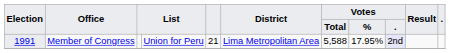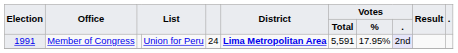(213, 42) 21 -> (213, 42) 24
(271, 42) normal -> (275, 42) bold
(335, 42) 5,588 -> (343, 42) 5,591
